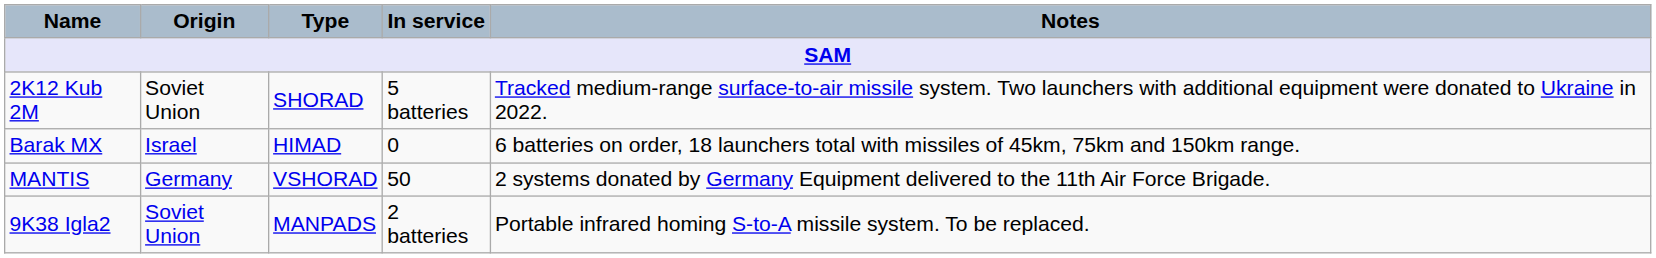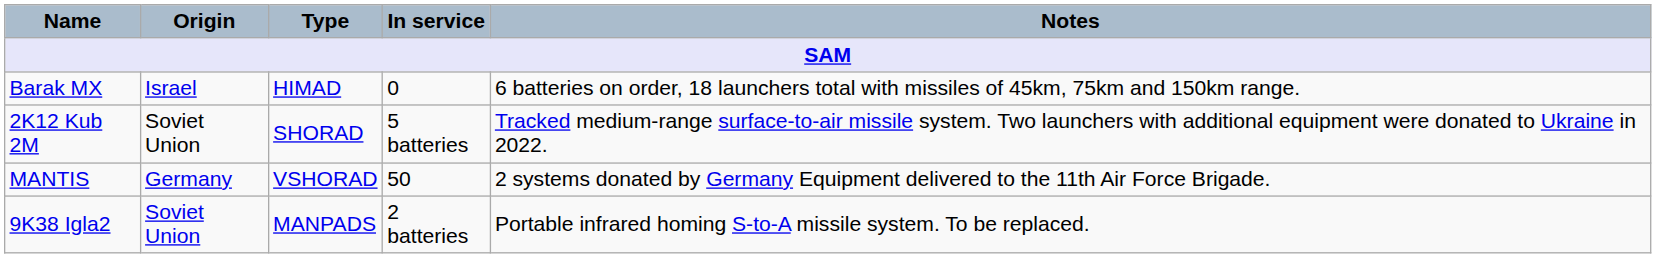rows swapped: (56, 145) <-> (56, 100)
